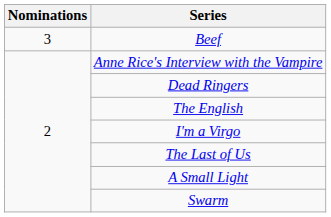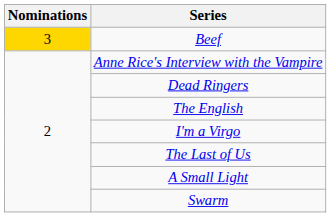(47, 39) no background -> (47, 39) gold background
